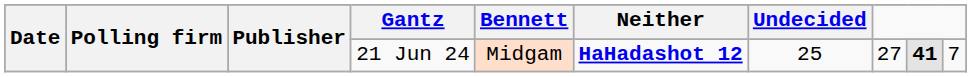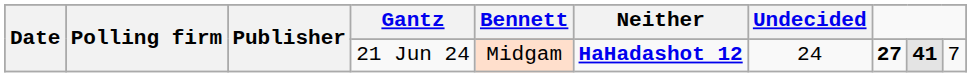(810, 54) 25 -> (810, 54) 24
(889, 54) normal -> (889, 54) bold
